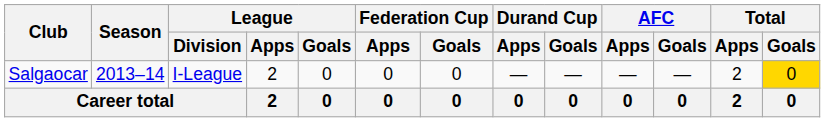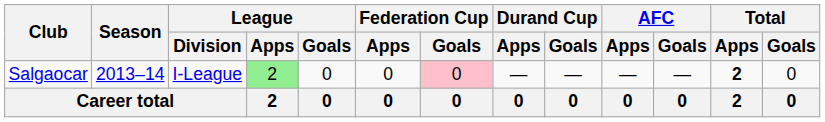(272, 74) no background -> (272, 74) lightgreen background
(457, 74) no background -> (457, 74) pink background
(737, 74) normal -> (737, 74) bold
(791, 74) gold background -> (791, 74) no background
